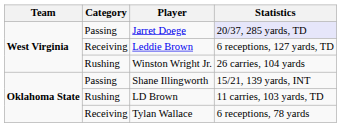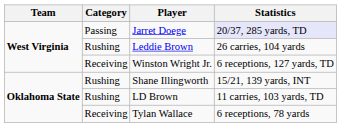(106, 46) Receiving -> (102, 46) Rushing
(275, 46) 6 receptions, 127 yards, TD -> (261, 46) 26 carries, 104 yards
(102, 63) Rushing -> (106, 63) Receiving
(261, 63) 26 carries, 104 yards -> (275, 63) 6 receptions, 127 yards, TD
(101, 80) Passing -> (102, 80) Rushing
